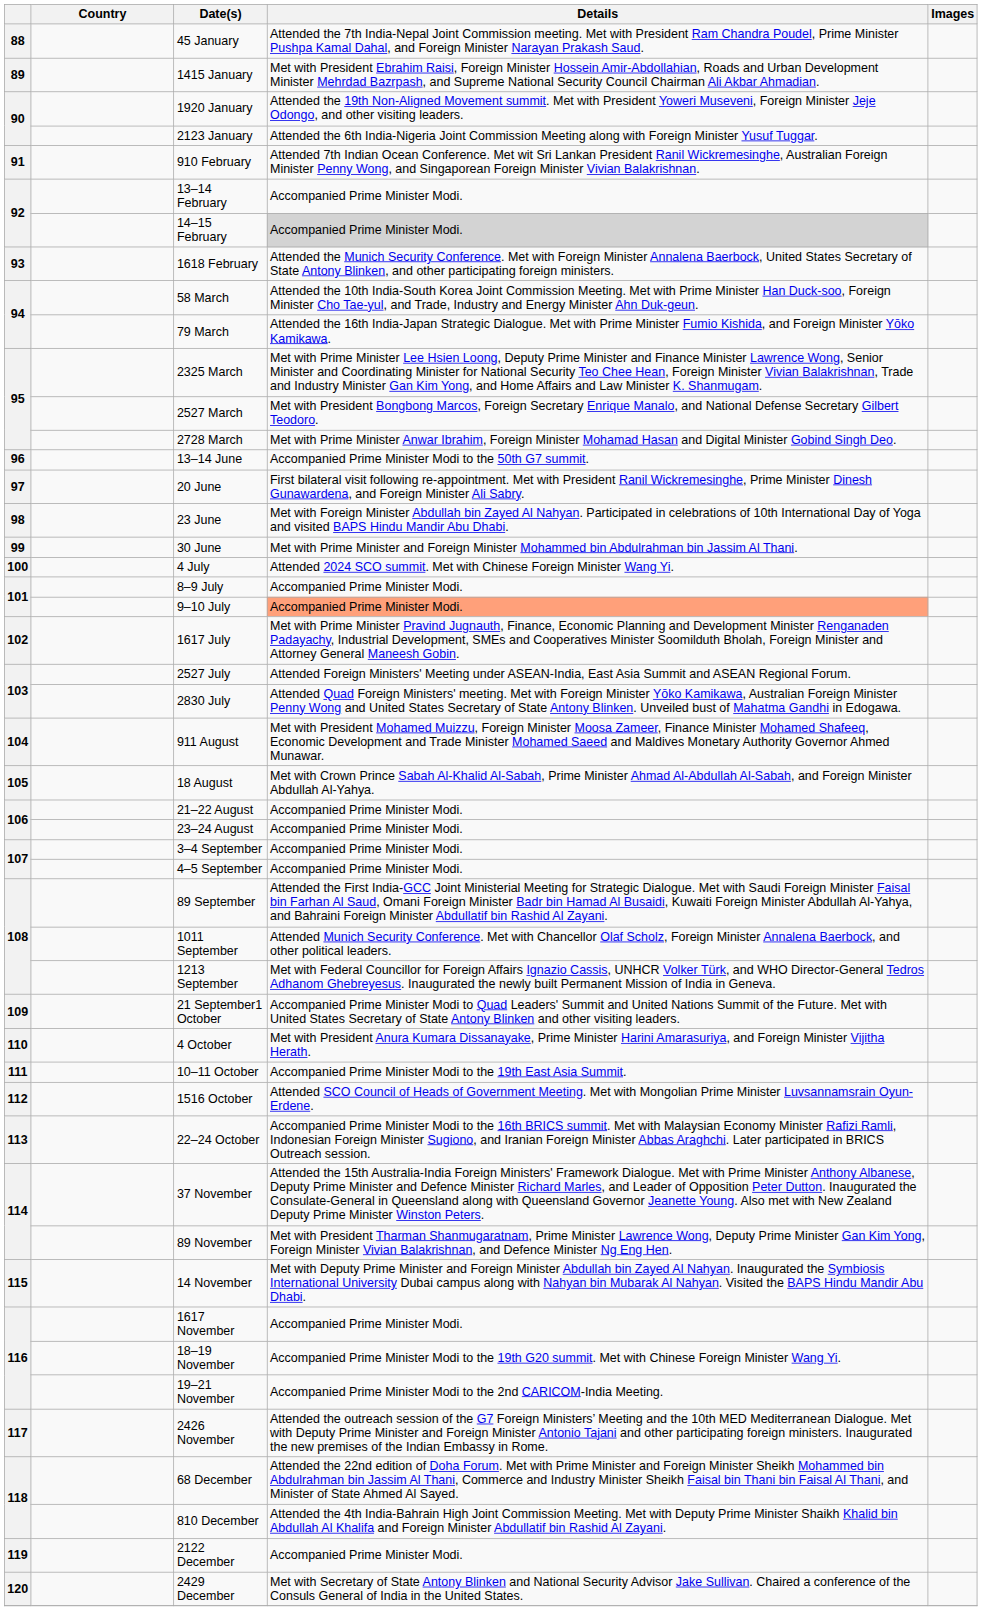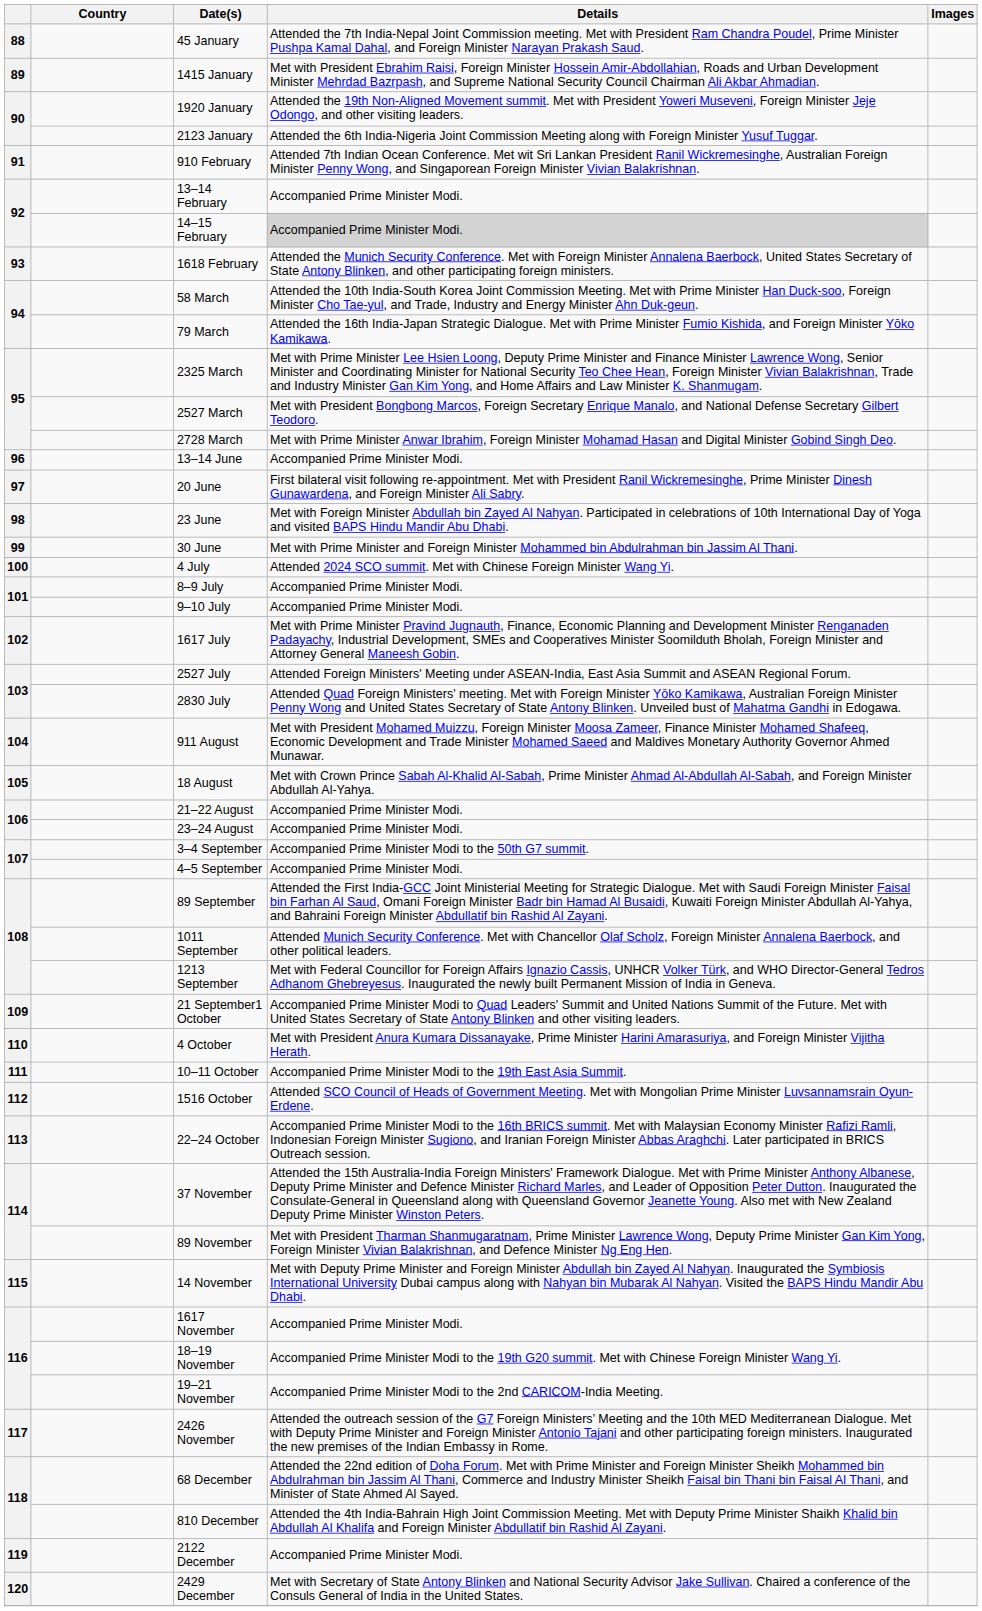(430, 459) Accompanied Prime Minister Modi to the 50th G7 summit. -> (366, 459) Accompanied Prime Minister Modi.
(366, 606) lightsalmon background -> (366, 606) no background
(366, 849) Accompanied Prime Minister Modi. -> (430, 849) Accompanied Prime Minister Modi to the 50th G7 summit.
